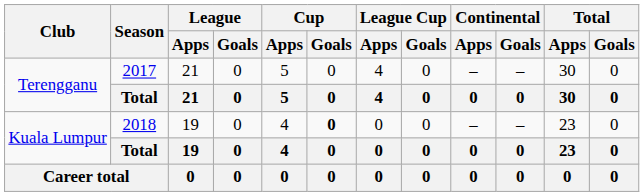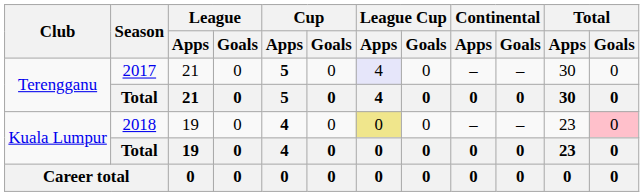(284, 71) normal -> (284, 71) bold
(379, 71) no background -> (379, 71) lavender background
(284, 124) normal -> (284, 124) bold
(331, 124) bold -> (331, 124) normal
(379, 124) no background -> (379, 124) khaki background
(614, 124) no background -> (614, 124) pink background
